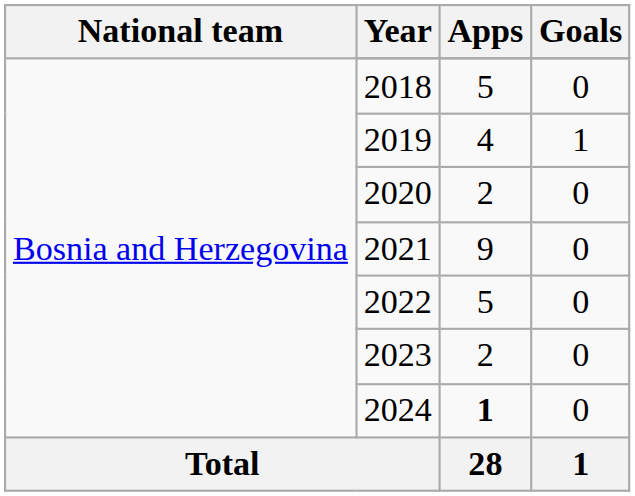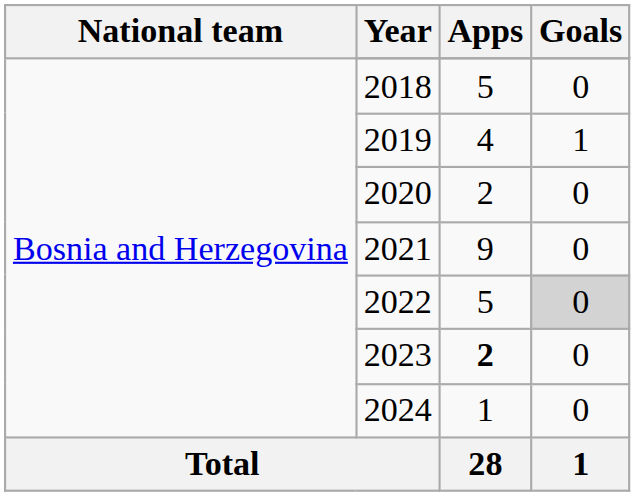(581, 301) no background -> (581, 301) lightgrey background
(485, 355) normal -> (485, 355) bold
(485, 409) bold -> (485, 409) normal
